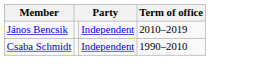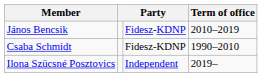(108, 30) Independent -> (155, 30) Fidesz-KDNP
(108, 47) Independent -> (155, 47) Fidesz-KDNP
+ row: (61, 64)
